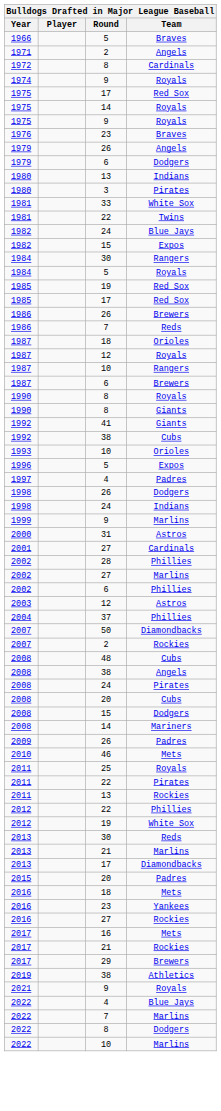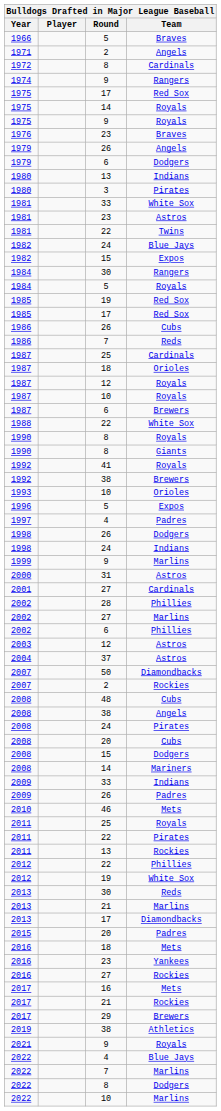(171, 80) Royals -> (171, 80) Rangers
+ row: (21, 218)
(171, 314) Brewers -> (171, 328) Cubs
+ row: (21, 356)
(171, 369) Rangers -> (171, 397) Royals
+ row: (21, 424)
(171, 424) Giants -> (171, 466) Royals
(171, 438) Cubs -> (171, 479) Brewers
(171, 617) Phillies -> (171, 658) Astros
+ row: (21, 782)
